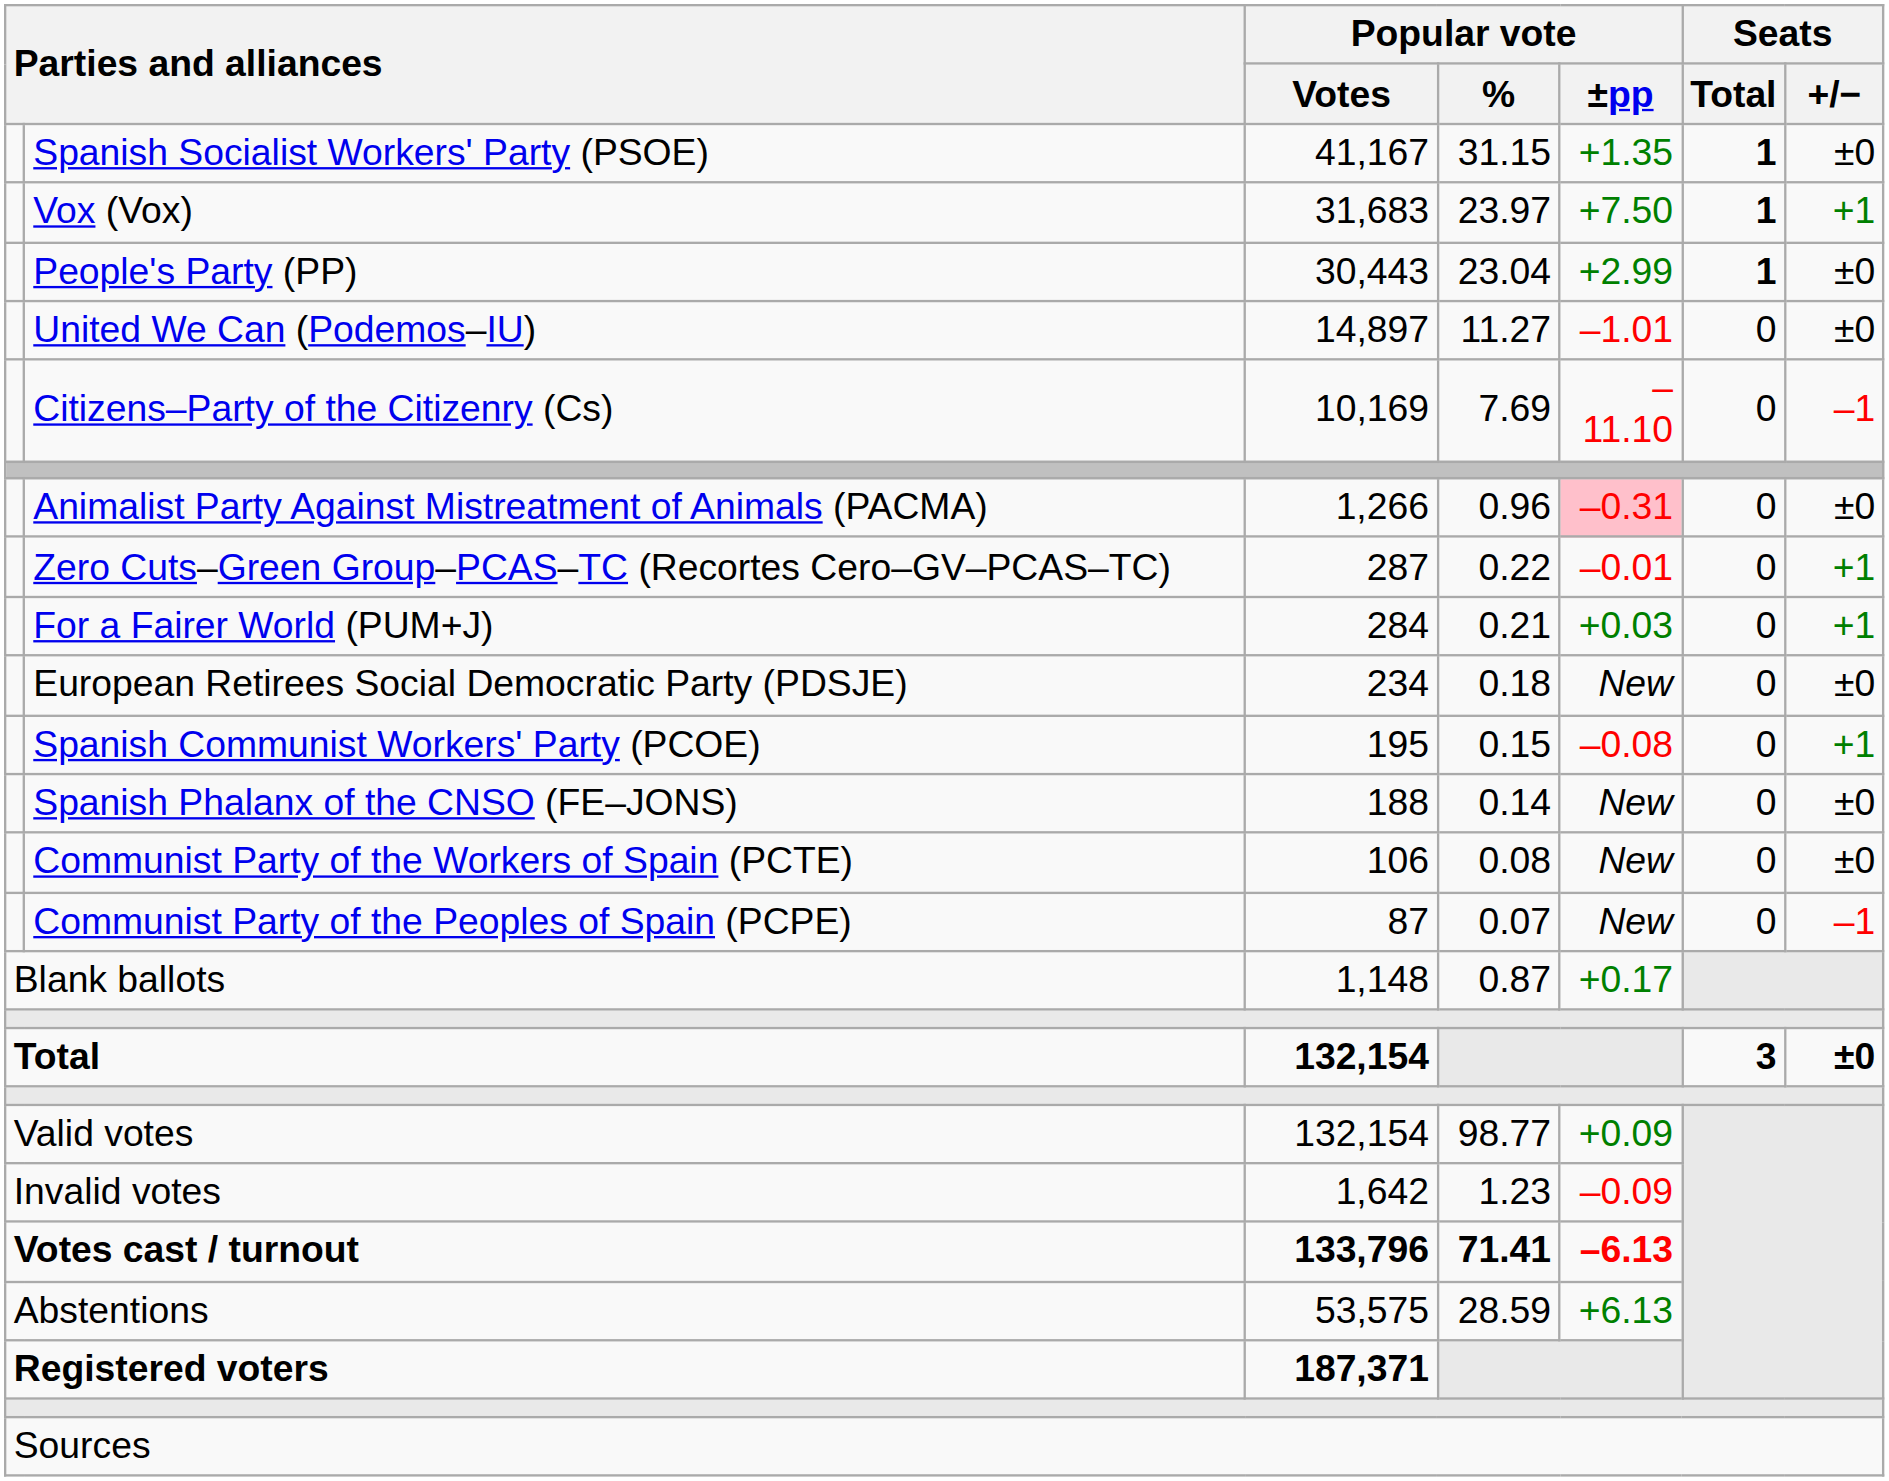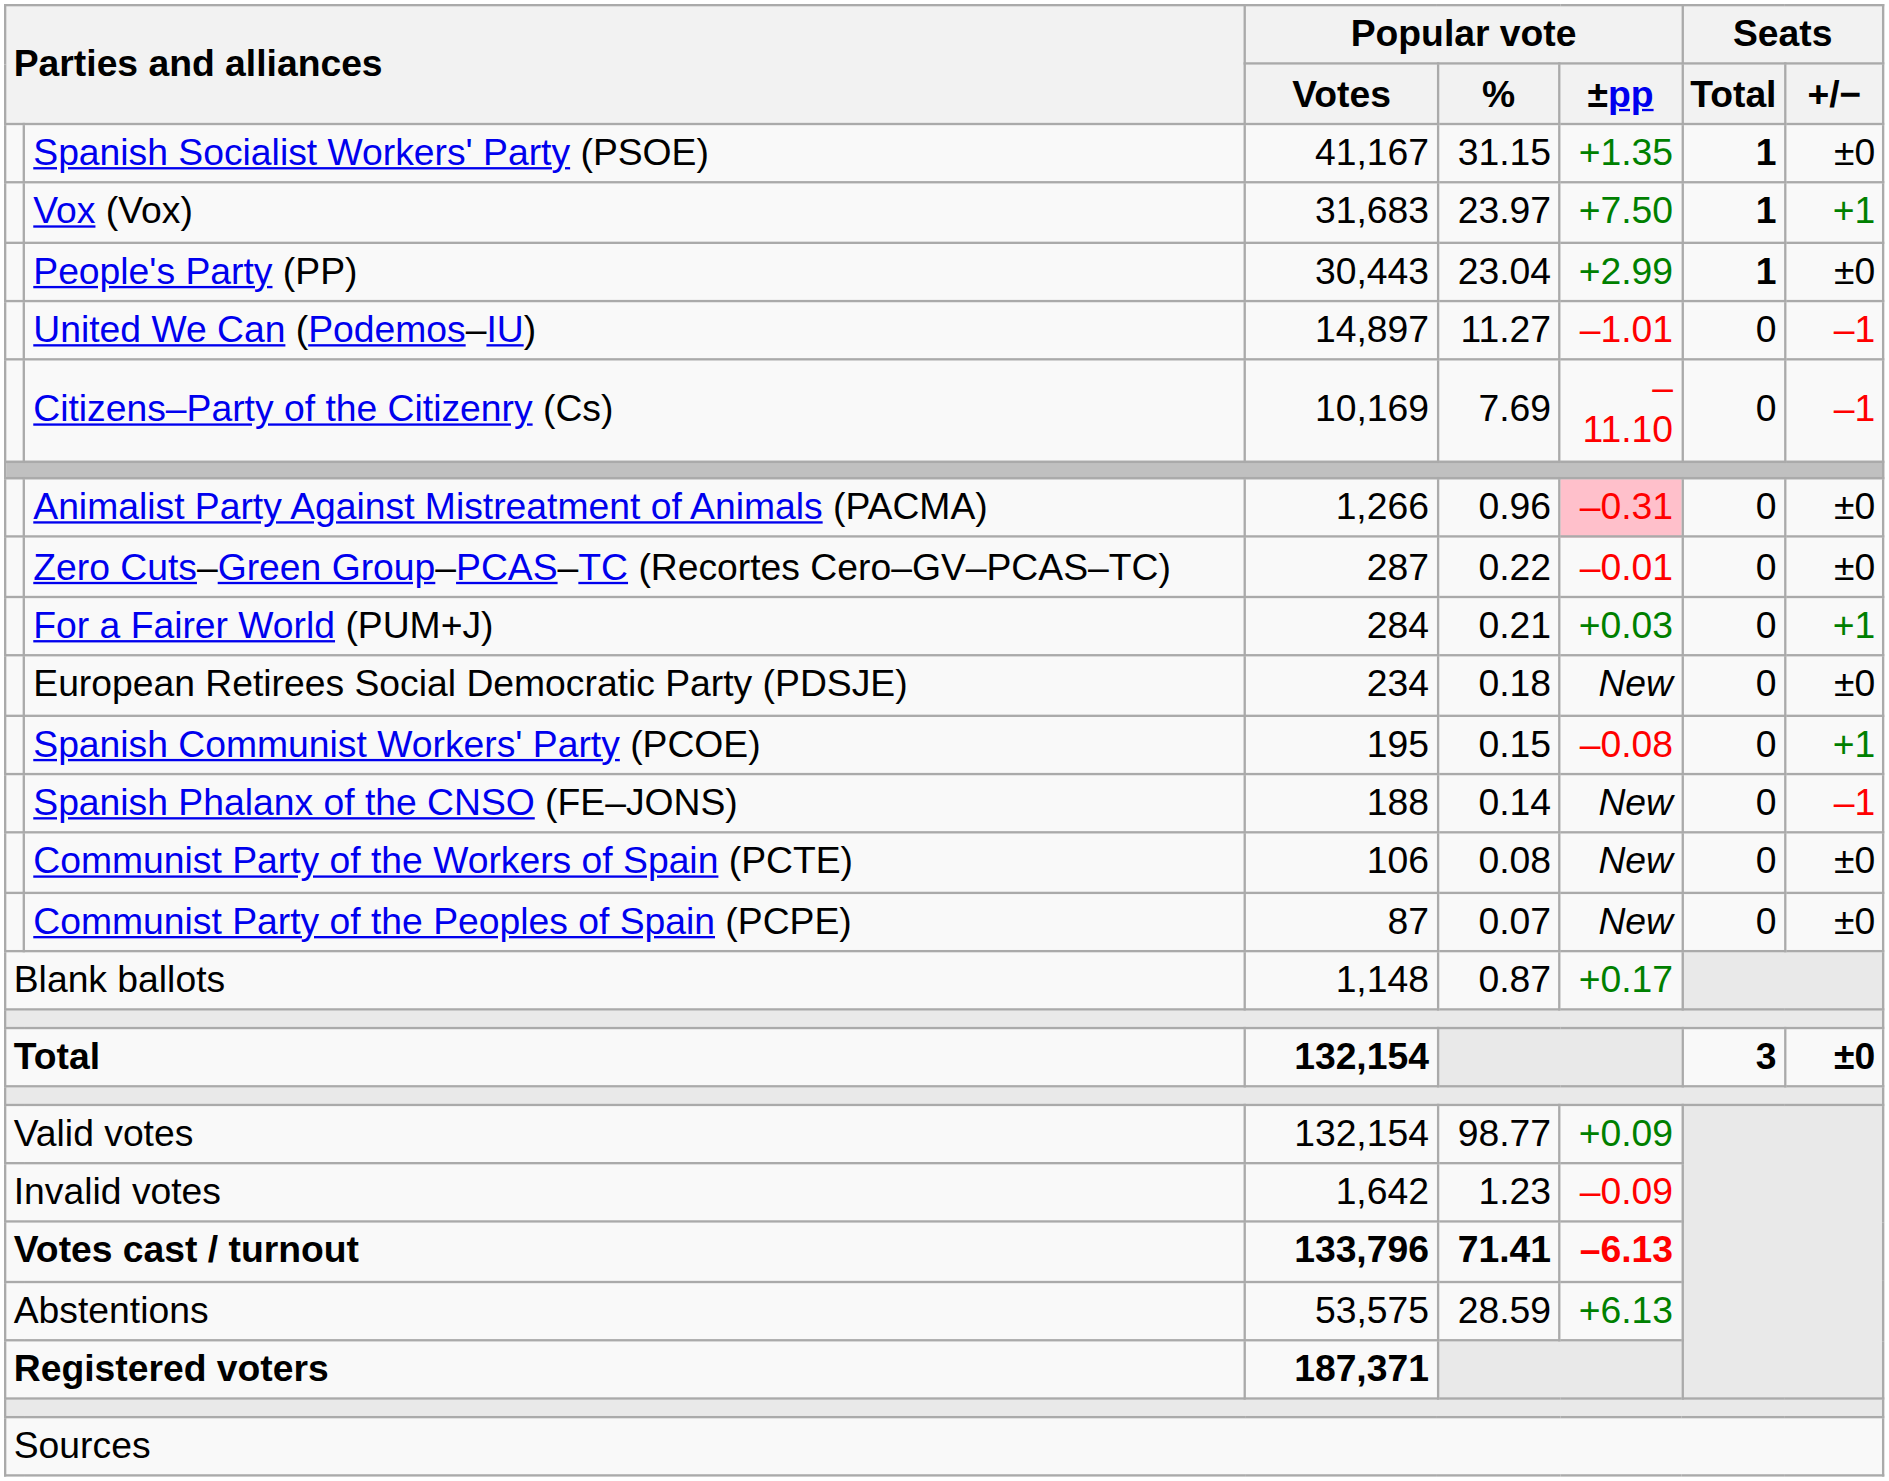(1855, 329) ±0 -> (1854, 329) –1
(1854, 566) +1 -> (1855, 566) ±0
(1855, 802) ±0 -> (1854, 802) –1
(1854, 920) –1 -> (1855, 920) ±0
